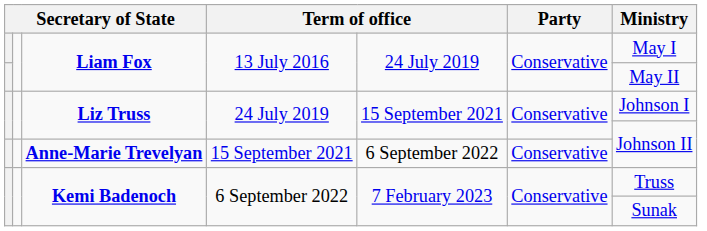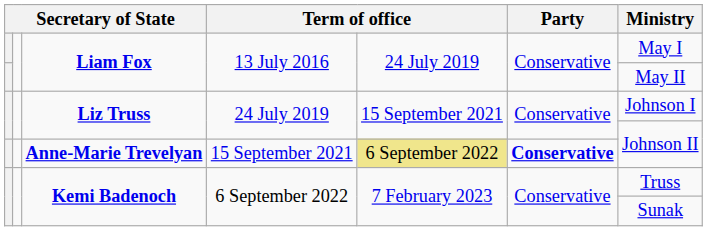(432, 152) no background -> (432, 152) khaki background
(559, 152) normal -> (562, 152) bold
